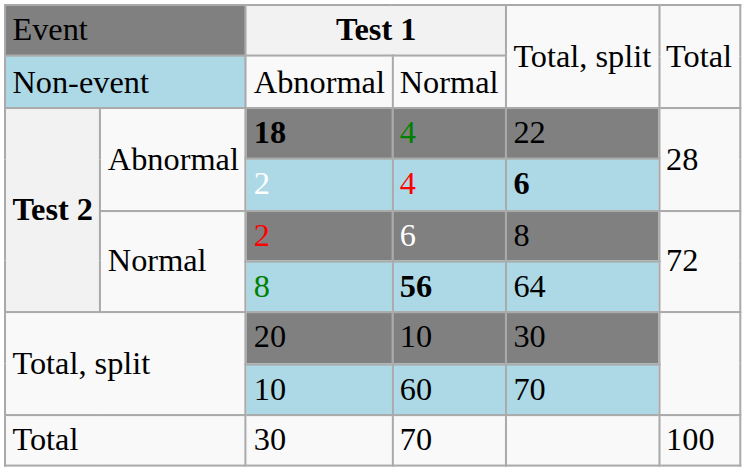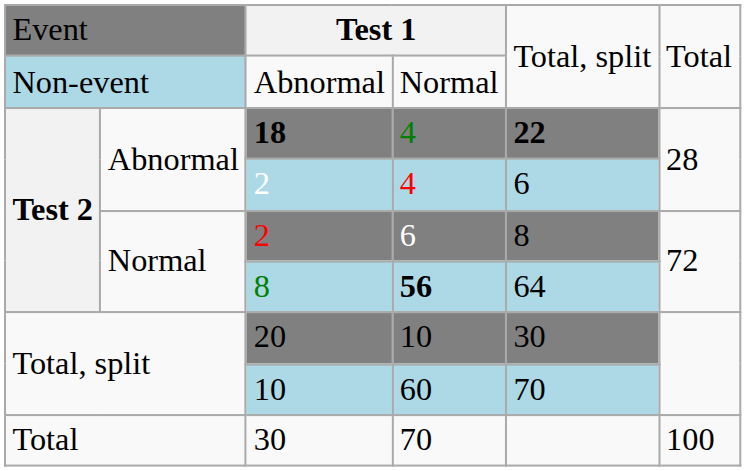(530, 132) normal -> (530, 132) bold
(521, 183) bold -> (521, 183) normal
